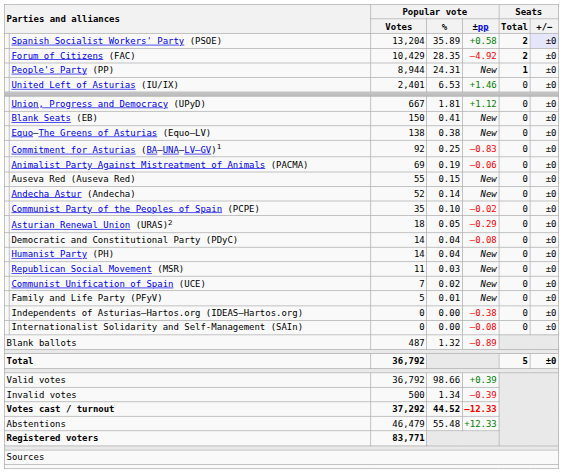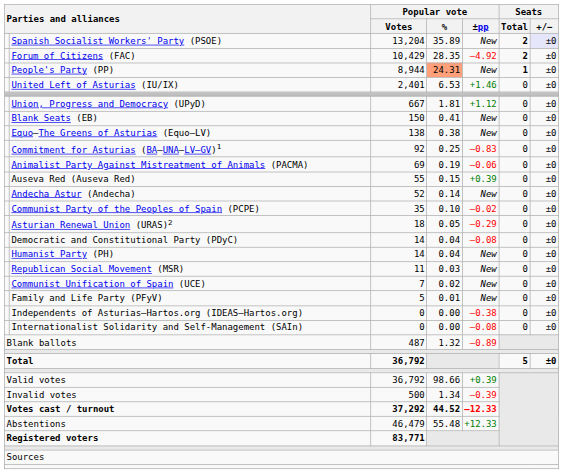(483, 41) +0.58 -> (489, 41) New
(447, 70) no background -> (447, 70) lightsalmon background
(489, 179) New -> (483, 179) +0.39
